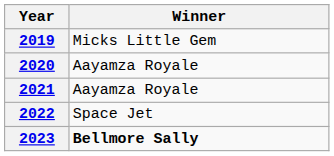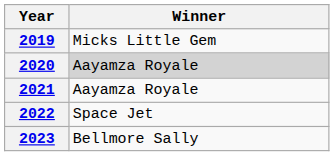(136, 65) no background -> (136, 65) lightgrey background
(136, 139) bold -> (136, 139) normal
